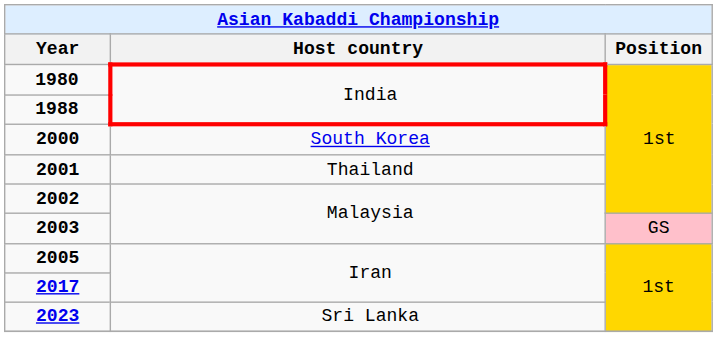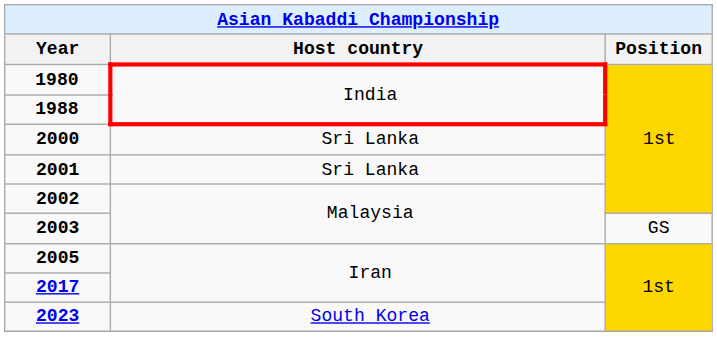(370, 140) South Korea -> (370, 140) Sri Lanka
(370, 169) Thailand -> (370, 169) Sri Lanka
(659, 228) pink background -> (659, 228) no background
(370, 317) Sri Lanka -> (370, 317) South Korea
